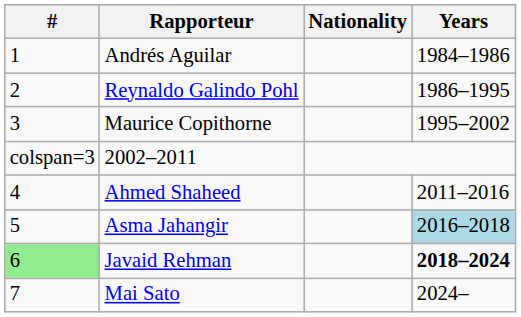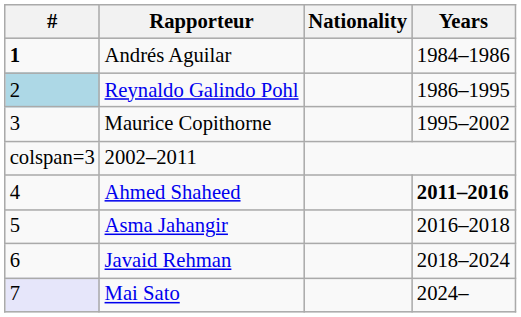(15, 55) normal -> (15, 55) bold
(15, 89) no background -> (15, 89) lightblue background
(463, 191) normal -> (463, 191) bold
(463, 225) lightblue background -> (463, 225) no background
(15, 259) lightgreen background -> (15, 259) no background
(463, 259) bold -> (463, 259) normal
(15, 293) no background -> (15, 293) lavender background
